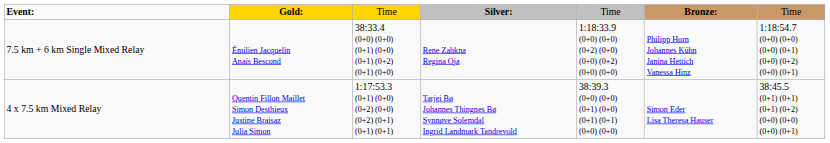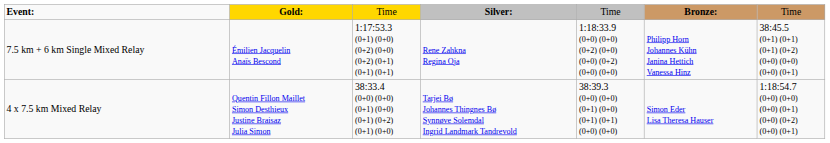(374, 49) 38:33.4 (0+0) (0+0) (0+1) (0+0) (0+1) (0+2) (0+1) (0+0) -> (374, 49) 1:17:53.3 (0+1) (0+0) (0+2) (0+0) (0+2) (0+1) (0+1) (0+1)
(779, 49) 1:18:54.7 (0+0) (0+0) (0+0) (0+1) (0+0) (0+2) (0+0) (0+1) -> (779, 49) 38:45.5 (0+1) (0+1) (0+1) (0+2) (0+0) (0+0) (0+0) (0+1)
(374, 109) 1:17:53.3 (0+1) (0+0) (0+2) (0+0) (0+2) (0+1) (0+1) (0+1) -> (374, 109) 38:33.4 (0+0) (0+0) (0+1) (0+0) (0+1) (0+2) (0+1) (0+0)
(779, 109) 38:45.5 (0+1) (0+1) (0+1) (0+2) (0+0) (0+0) (0+0) (0+1) -> (779, 109) 1:18:54.7 (0+0) (0+0) (0+0) (0+1) (0+0) (0+2) (0+0) (0+1)
